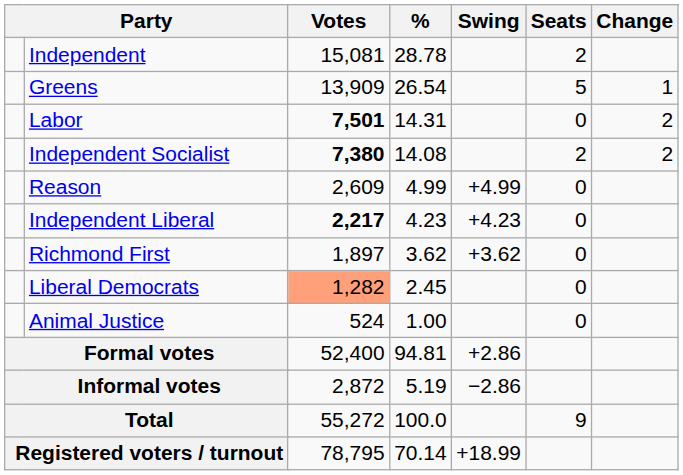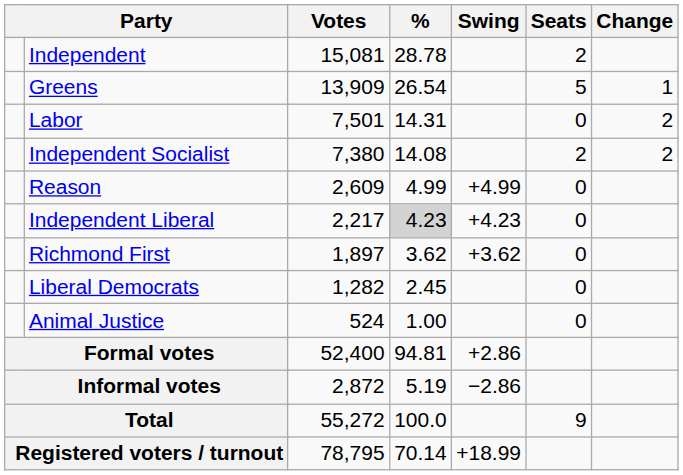(358, 120) bold -> (358, 120) normal
(358, 154) bold -> (358, 154) normal
(358, 220) bold -> (358, 220) normal
(426, 220) no background -> (426, 220) lightgrey background
(358, 287) lightsalmon background -> (358, 287) no background
